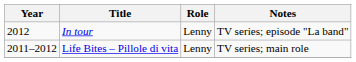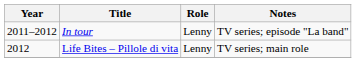(18, 31) 2012 -> (32, 31) 2011–2012
(32, 48) 2011–2012 -> (18, 48) 2012
